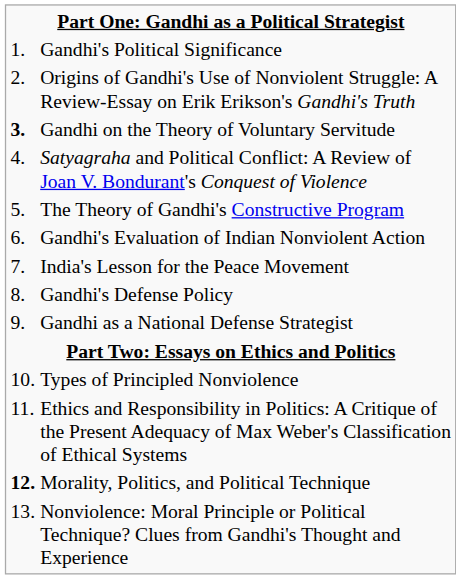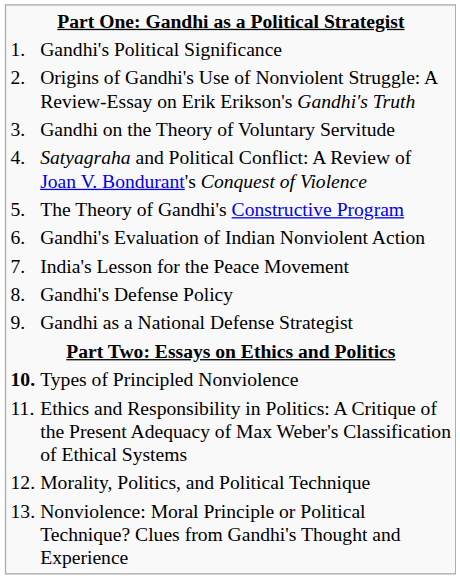(18, 128) bold -> (18, 128) normal
(23, 379) normal -> (23, 379) bold
(23, 482) bold -> (23, 482) normal
